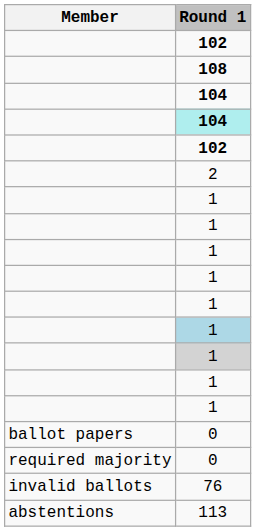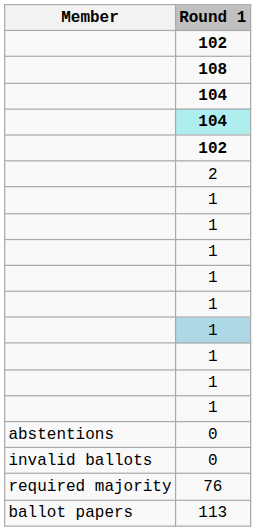(213, 356) lightgrey background -> (213, 356) no background
(71, 435) ballot papers -> (61, 435) abstentions
(90, 461) required majority -> (80, 461) invalid ballots
(80, 487) invalid ballots -> (90, 487) required majority
(61, 513) abstentions -> (71, 513) ballot papers
